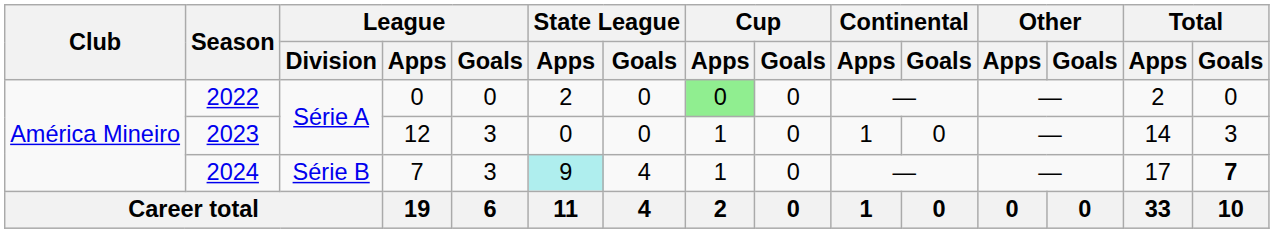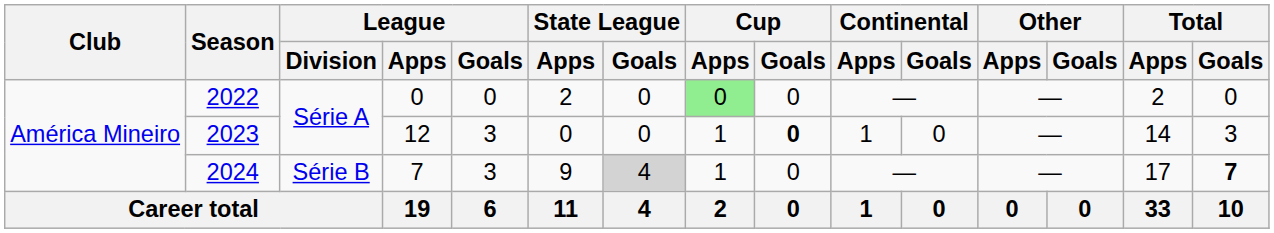(793, 135) normal -> (793, 135) bold
(566, 172) paleturquoise background -> (566, 172) no background
(644, 172) no background -> (644, 172) lightgrey background
